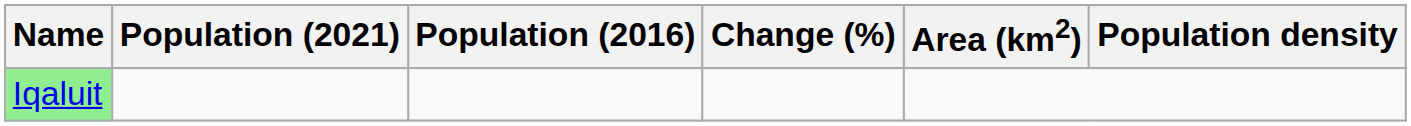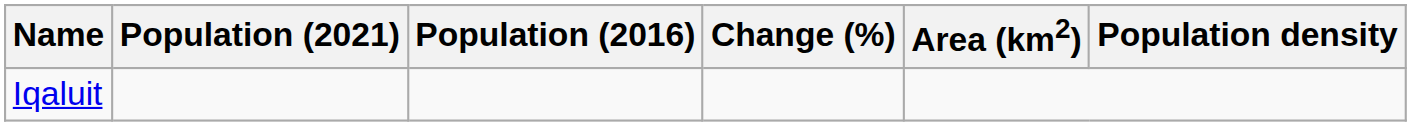(58, 93) lightgreen background -> (58, 93) no background
